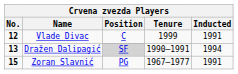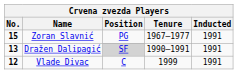rows swapped: (62, 37) <-> (62, 62)
(212, 50) 1994 -> (212, 50) 1991
